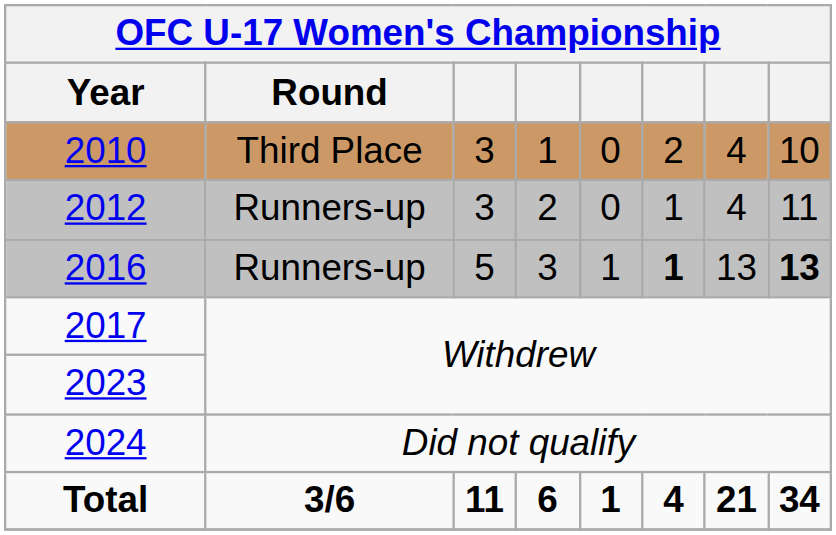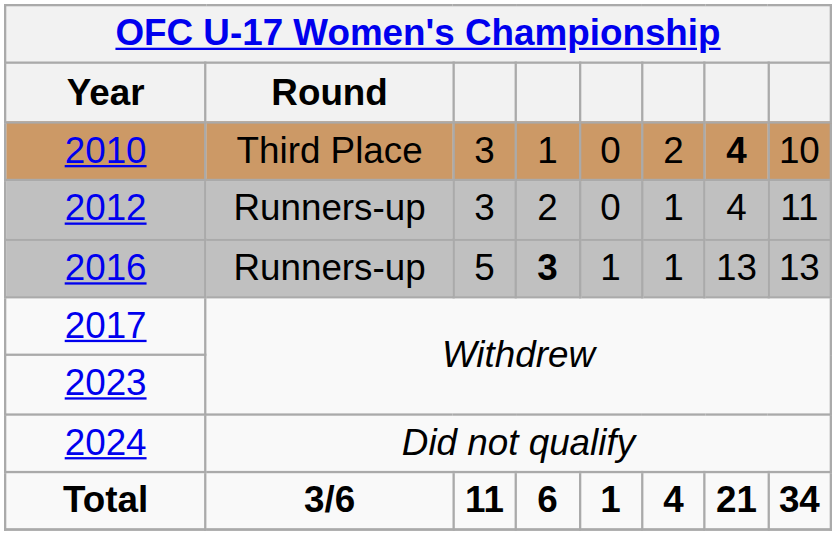(736, 150) normal -> (736, 150) bold
(548, 267) normal -> (548, 267) bold
(673, 267) bold -> (673, 267) normal
(799, 267) bold -> (799, 267) normal
